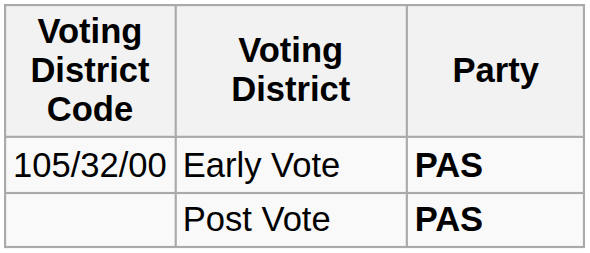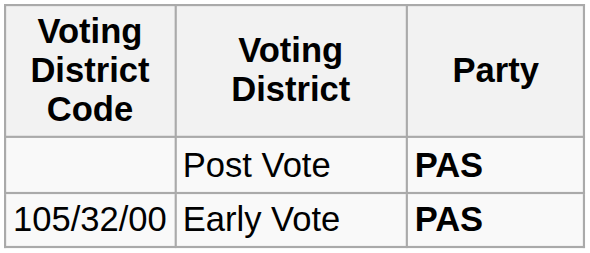rows swapped: (257, 219) <-> (262, 164)
